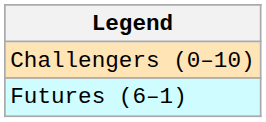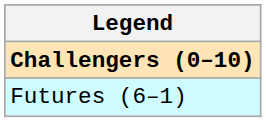(132, 60) normal -> (132, 60) bold
